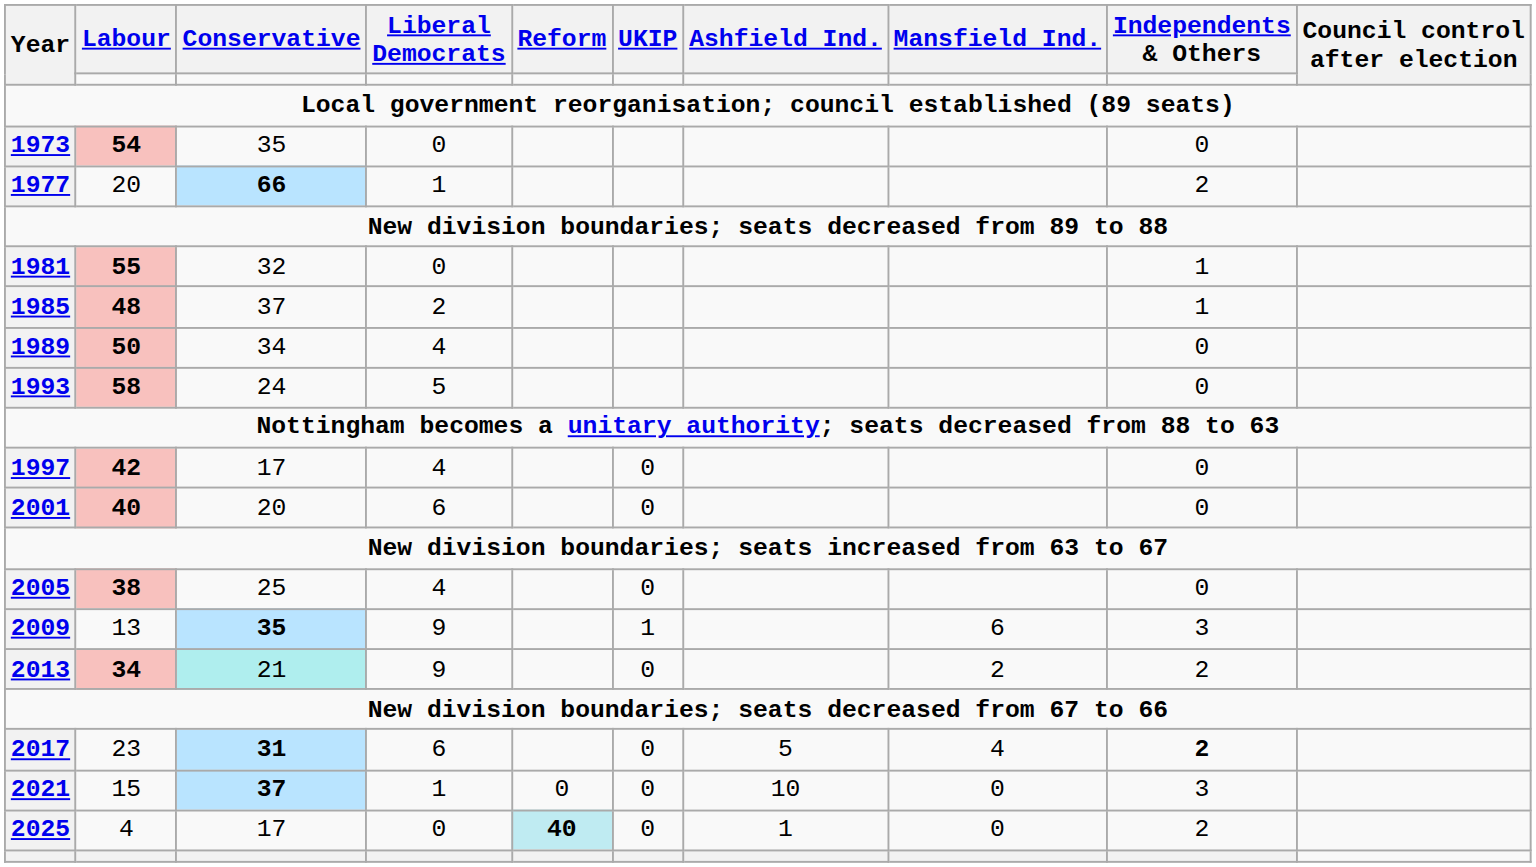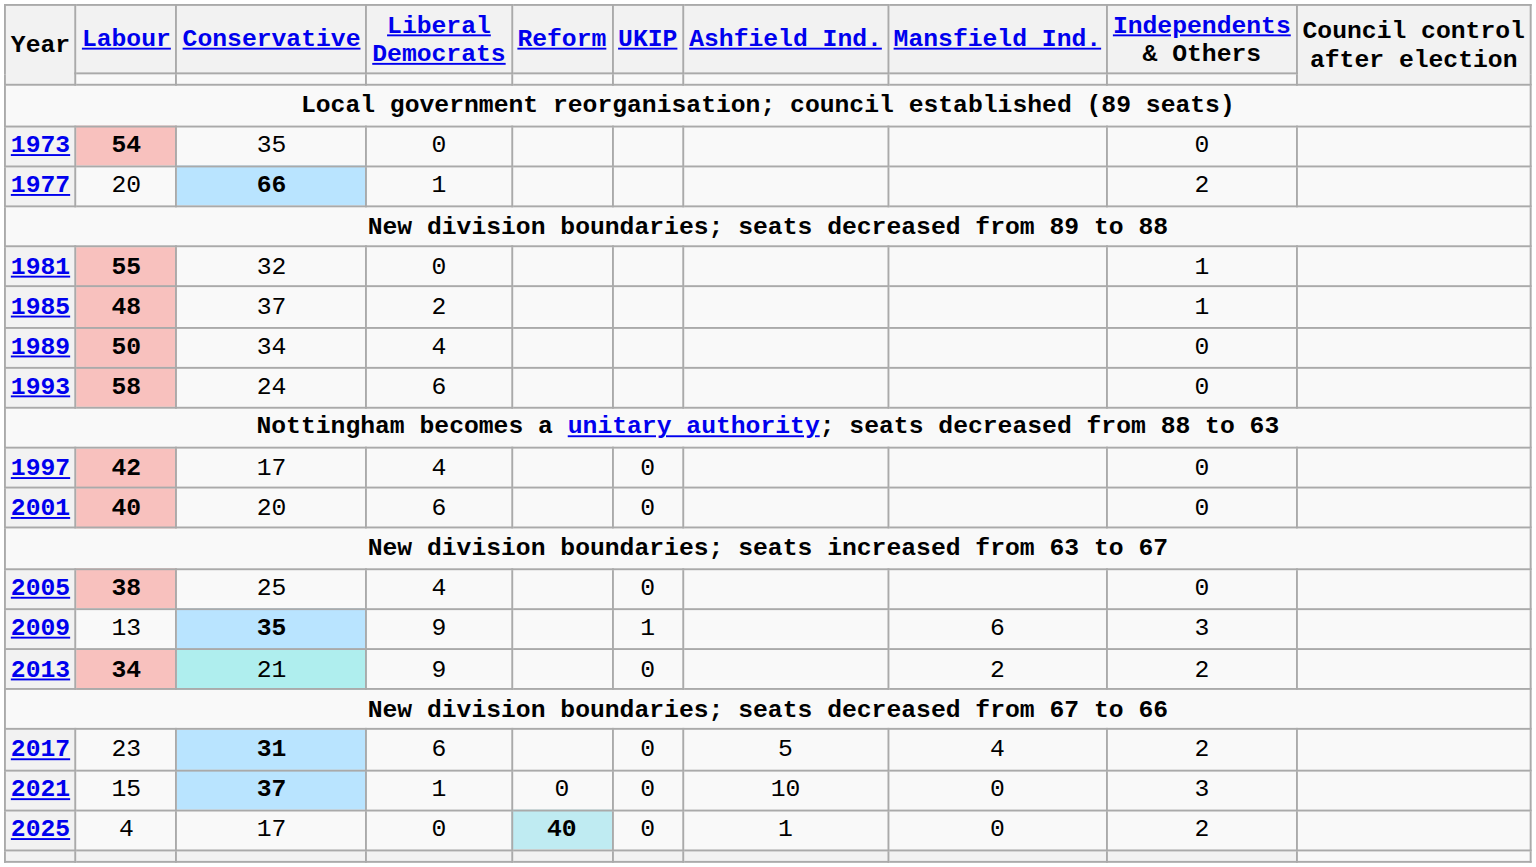(439, 387) 5 -> (439, 387) 6
(1202, 750) bold -> (1202, 750) normal
